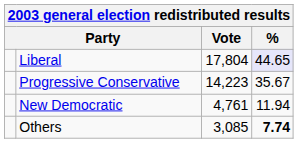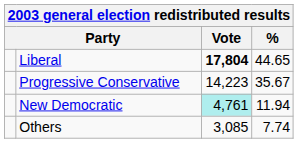(227, 60) normal -> (227, 60) bold
(273, 60) lavender background -> (273, 60) no background
(231, 104) no background -> (231, 104) paleturquoise background
(276, 127) bold -> (276, 127) normal
